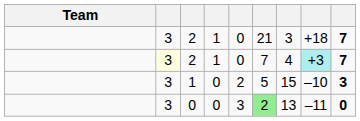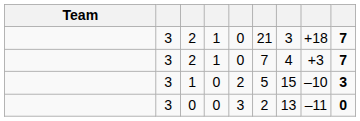(168, 60) lightyellow background -> (168, 60) no background
(316, 60) paleturquoise background -> (316, 60) no background
(265, 104) lightgreen background -> (265, 104) no background
